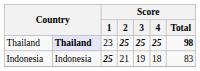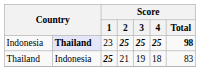(23, 43) Thailand -> (25, 43) Indonesia
(25, 59) Indonesia -> (23, 59) Thailand
